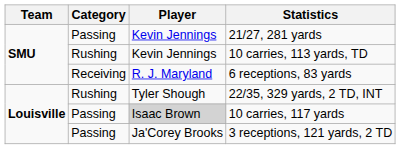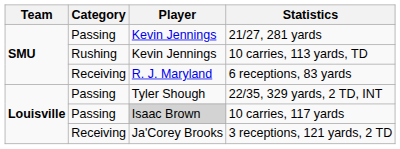(94, 94) Rushing -> (93, 94) Passing
(93, 133) Passing -> (99, 133) Receiving
